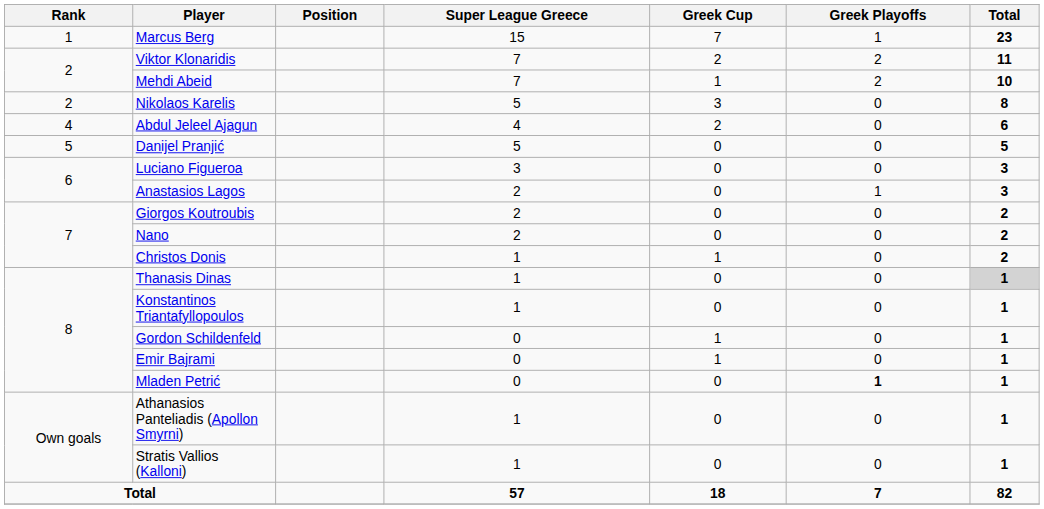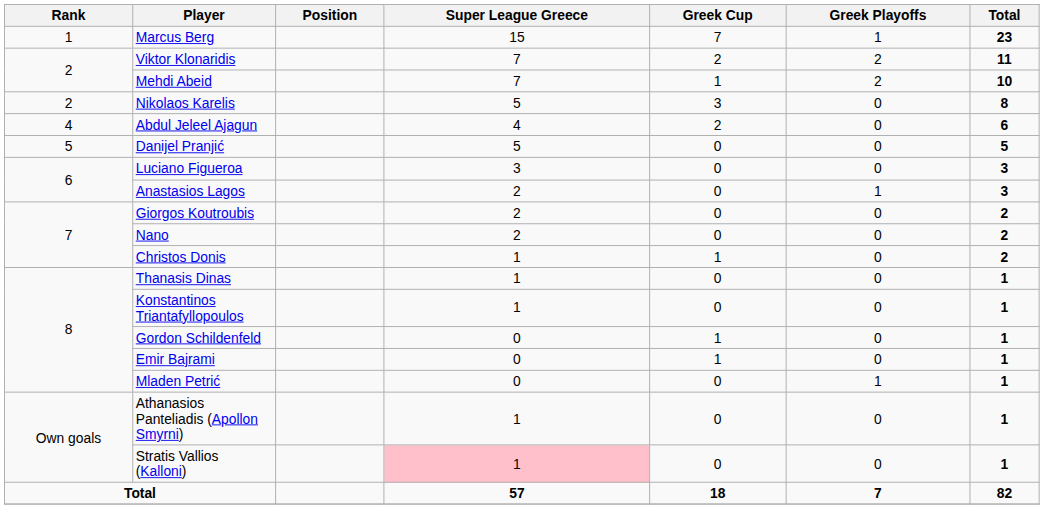(1004, 278) lightgrey background -> (1004, 278) no background
(878, 381) bold -> (878, 381) normal
(517, 464) no background -> (517, 464) pink background
